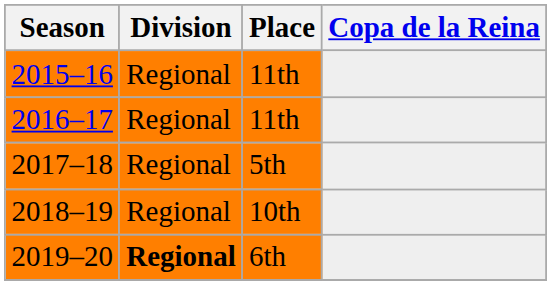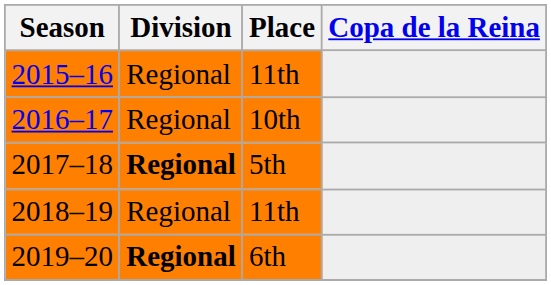(274, 119) 11th -> (275, 119) 10th
(179, 165) normal -> (181, 165) bold
(275, 211) 10th -> (274, 211) 11th
